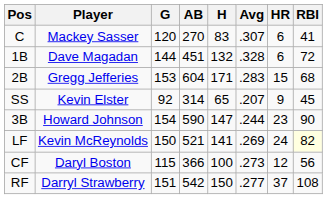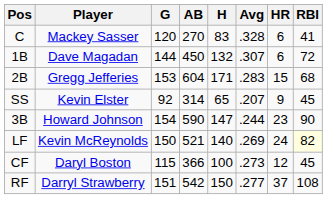(252, 36) .307 -> (252, 36) .328
(193, 57) 451 -> (193, 57) 450
(252, 57) .328 -> (252, 57) .307
(222, 141) 141 -> (222, 141) 140
(308, 162) 56 -> (308, 162) 45
